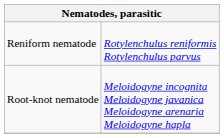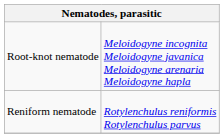rows swapped: (52, 43) <-> (53, 99)
